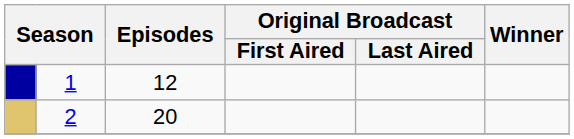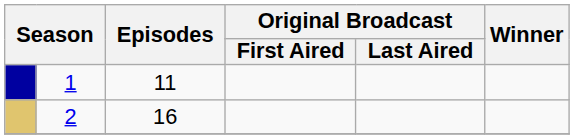(165, 82) 12 -> (165, 82) 11
(165, 116) 20 -> (165, 116) 16
